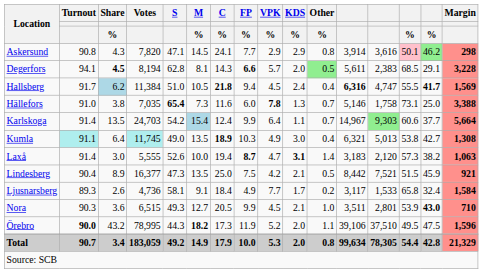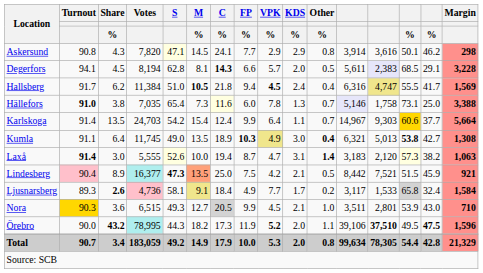(176, 52) no background -> (176, 52) lightyellow background
(410, 52) pink background -> (410, 52) no background
(431, 52) lightgreen background -> (431, 52) no background
(118, 69) bold -> (118, 69) normal
(223, 69) normal -> (223, 69) bold
(249, 69) bold -> (249, 69) normal
(328, 69) lightgreen background -> (328, 69) no background
(386, 69) no background -> (386, 69) lavender background
(118, 87) lightblue background -> (118, 87) no background
(200, 87) normal -> (200, 87) bold
(223, 87) bold -> (223, 87) normal
(274, 87) normal -> (274, 87) bold
(355, 87) bold -> (355, 87) normal
(386, 87) no background -> (386, 87) khaki background
(431, 87) bold -> (431, 87) normal
(87, 104) normal -> (87, 104) bold
(176, 104) bold -> (176, 104) normal
(223, 104) no background -> (223, 104) lightyellow background
(274, 104) bold -> (274, 104) normal
(355, 104) no background -> (355, 104) lavender background
(200, 121) lightblue background -> (200, 121) no background
(386, 121) lightgreen background -> (386, 121) no background
(410, 121) no background -> (410, 121) gold background
(87, 139) paleturquoise background -> (87, 139) no background
(147, 139) paleturquoise background -> (147, 139) no background
(223, 139) bold -> (223, 139) normal
(247, 139) normal -> (247, 139) bold
(274, 139) no background -> (274, 139) khaki background
(328, 139) normal -> (328, 139) bold
(410, 139) normal -> (410, 139) bold
(87, 156) normal -> (87, 156) bold
(176, 156) no background -> (176, 156) lightyellow background
(249, 156) bold -> (249, 156) normal
(299, 156) bold -> (299, 156) normal
(328, 156) normal -> (328, 156) bold
(410, 156) no background -> (410, 156) lightyellow background
(87, 173) no background -> (87, 173) pink background
(147, 173) no background -> (147, 173) paleturquoise background
(176, 173) normal -> (176, 173) bold
(200, 173) no background -> (200, 173) lightsalmon background
(118, 191) normal -> (118, 191) bold
(150, 191) no background -> (150, 191) pink background
(202, 191) no background -> (202, 191) khaki background
(410, 191) no background -> (410, 191) lightgrey background
(87, 208) no background -> (87, 208) gold background
(223, 208) no background -> (223, 208) lightgrey background
(431, 208) bold -> (431, 208) normal
(87, 225) bold -> (87, 225) normal
(116, 225) normal -> (116, 225) bold
(147, 225) no background -> (147, 225) paleturquoise background
(200, 225) bold -> (200, 225) normal
(274, 225) normal -> (274, 225) bold
(384, 225) normal -> (384, 225) bold
(431, 225) normal -> (431, 225) bold
